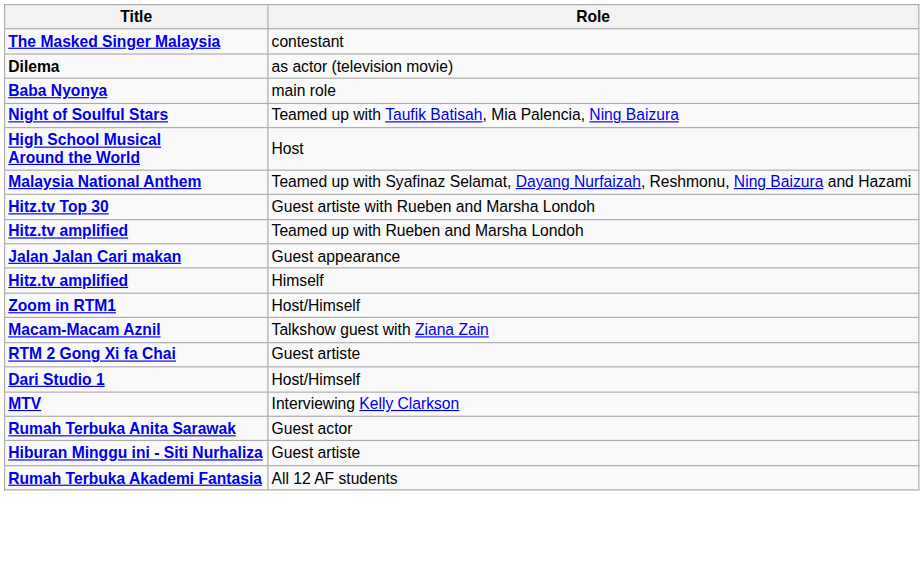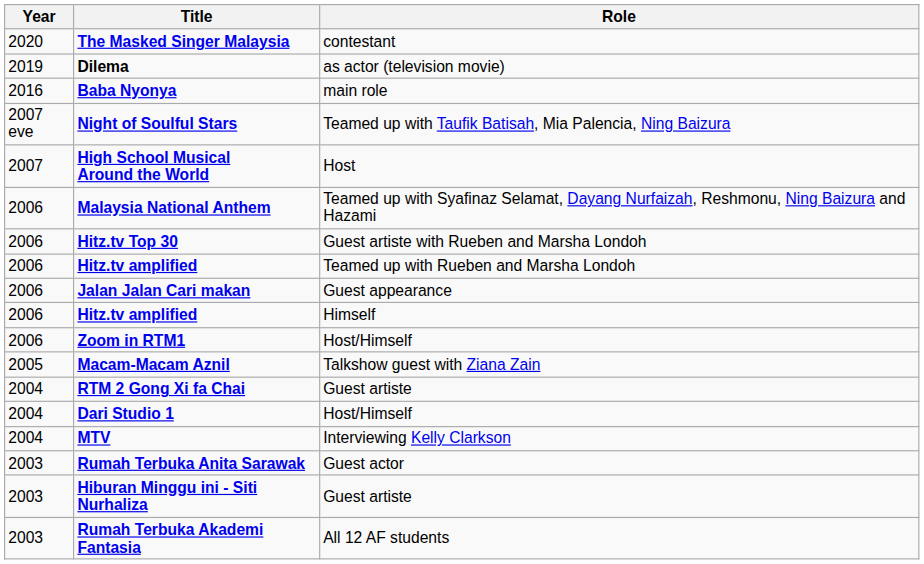+ column: (39, 16)
